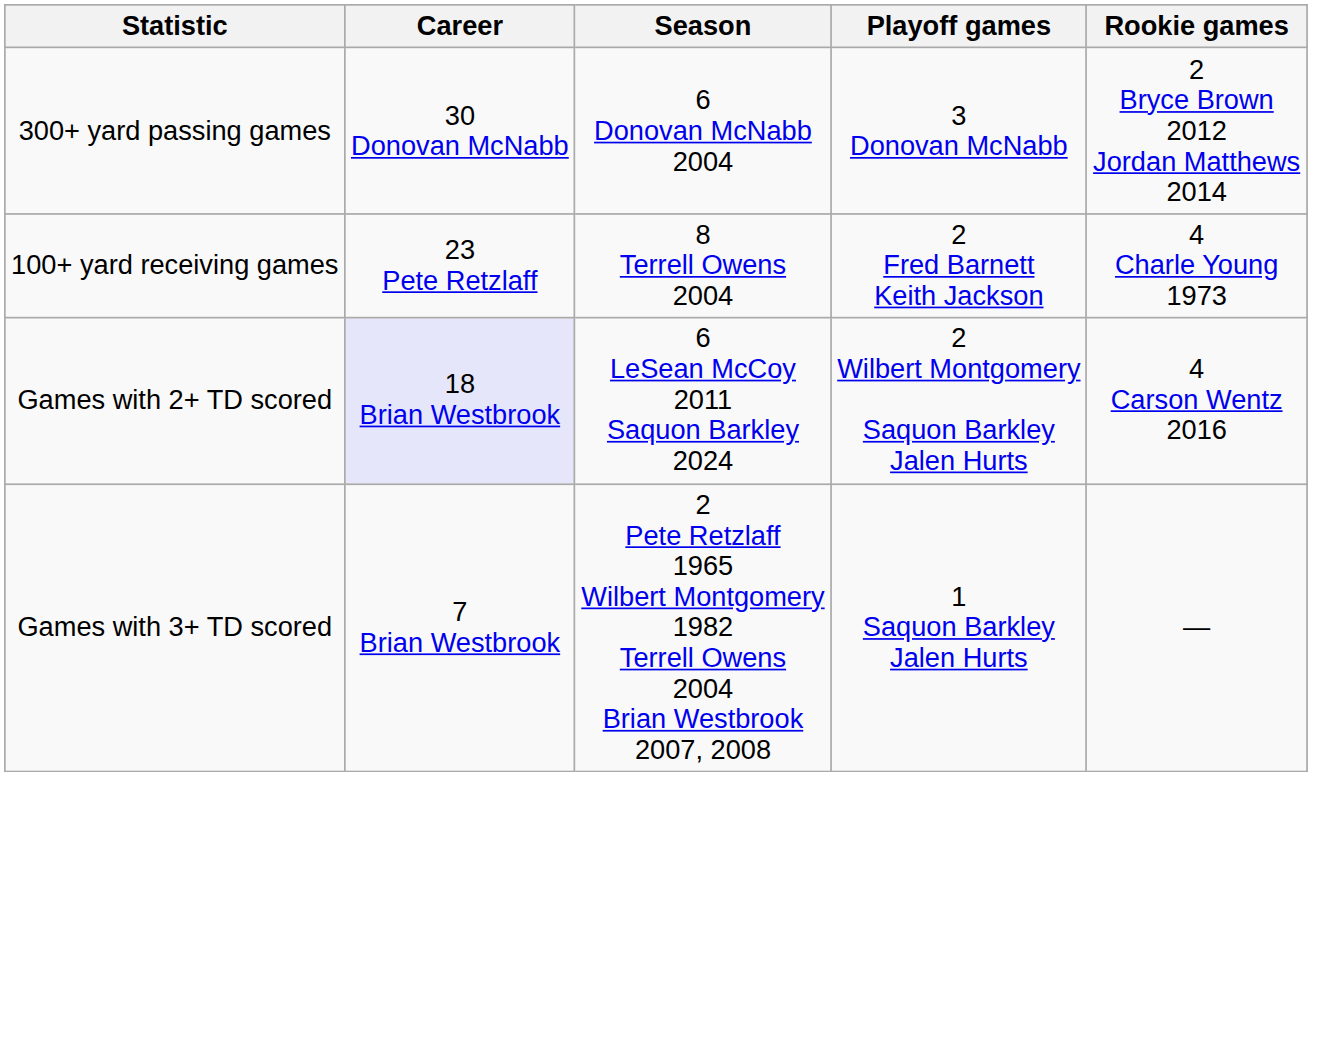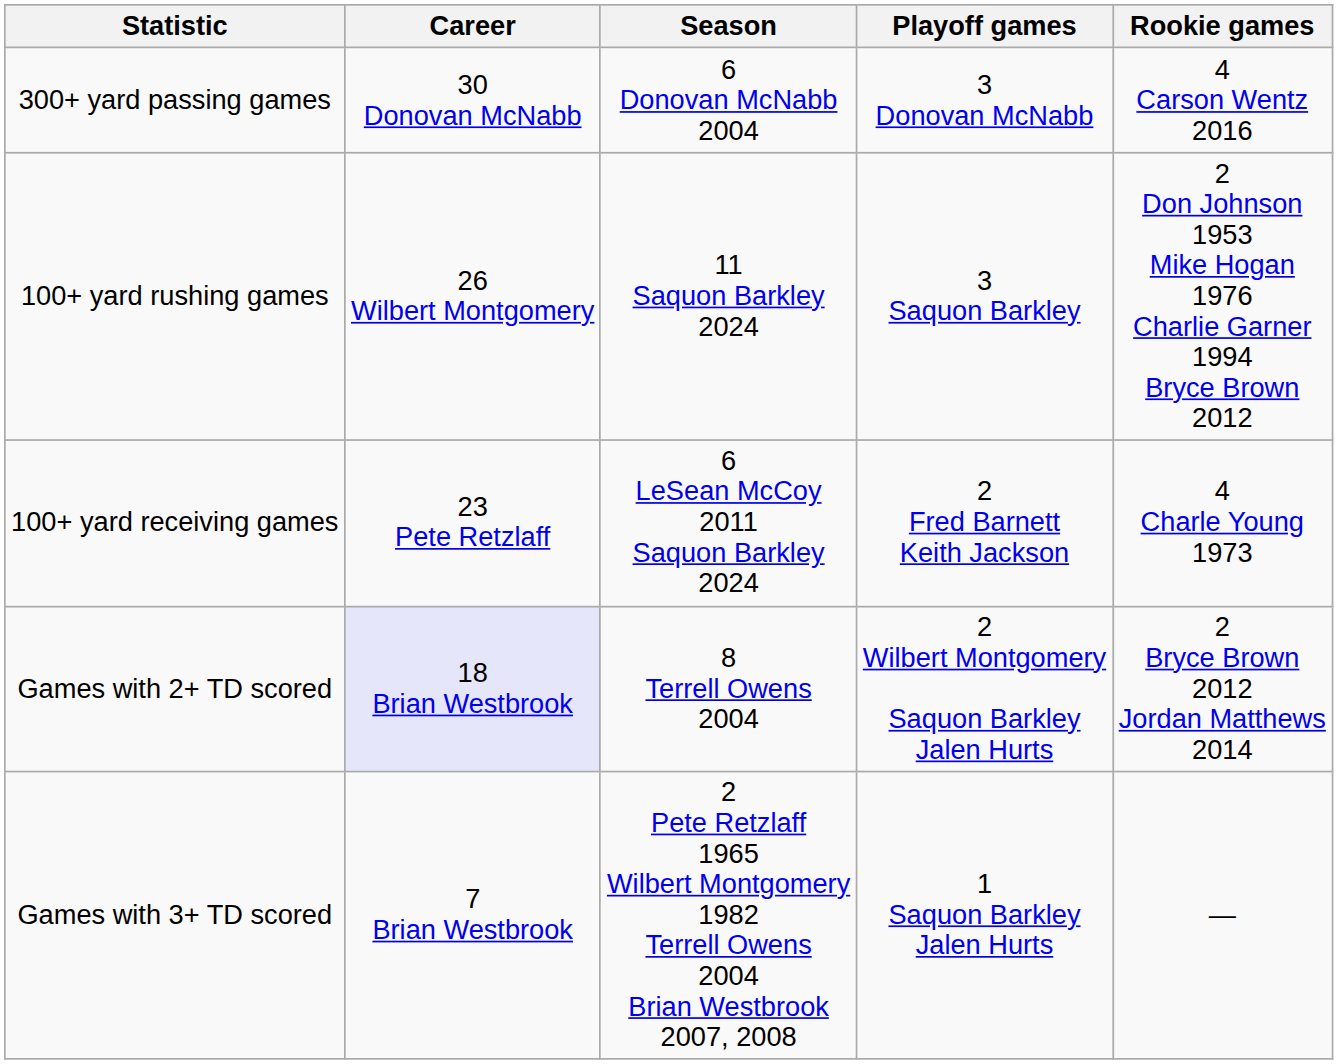(1197, 130) 2 Bryce Brown 2012 Jordan Matthews 2014 -> (1222, 99) 4 Carson Wentz 2016
+ row: (175, 295)
(703, 265) 8 Terrell Owens 2004 -> (729, 522) 6 LeSean McCoy 2011 Saquon Barkley 2024
(703, 400) 6 LeSean McCoy 2011 Saquon Barkley 2024 -> (729, 688) 8 Terrell Owens 2004
(1197, 400) 4 Carson Wentz 2016 -> (1222, 688) 2 Bryce Brown 2012 Jordan Matthews 2014
